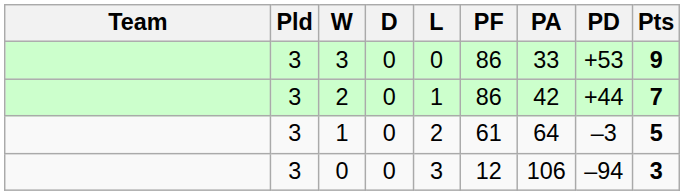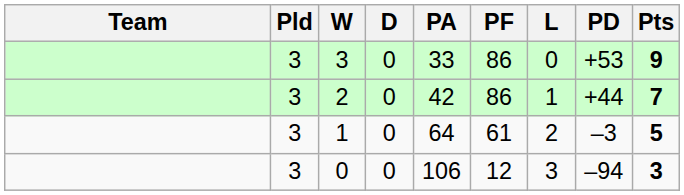columns swapped: (436, 23) <-> (546, 23)
